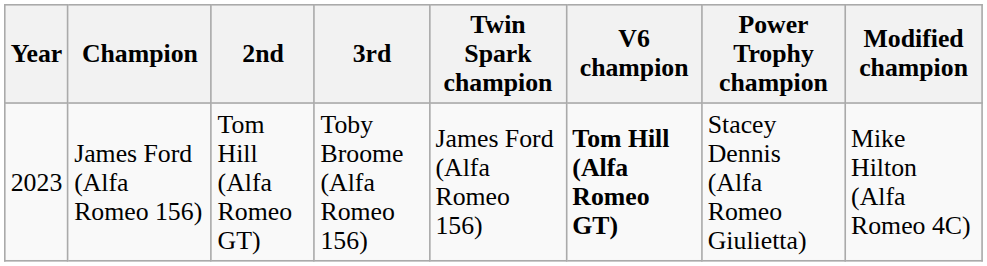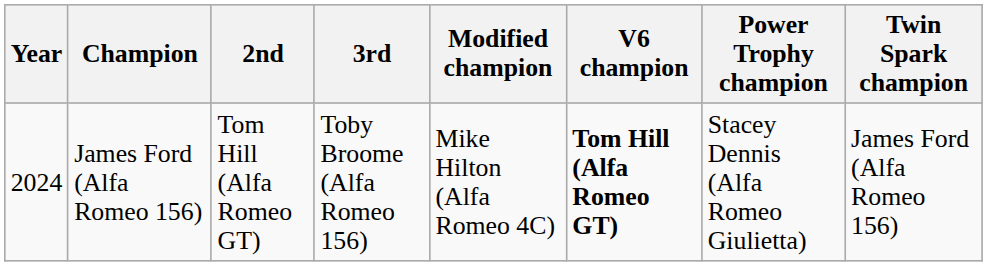columns swapped: (914, 53) <-> (498, 53)
(37, 181) 2023 -> (37, 181) 2024
